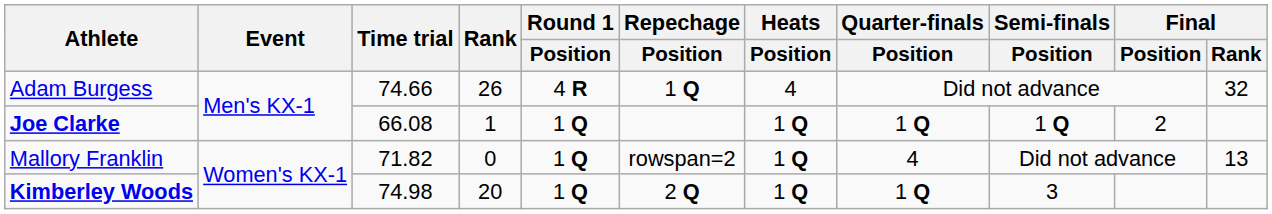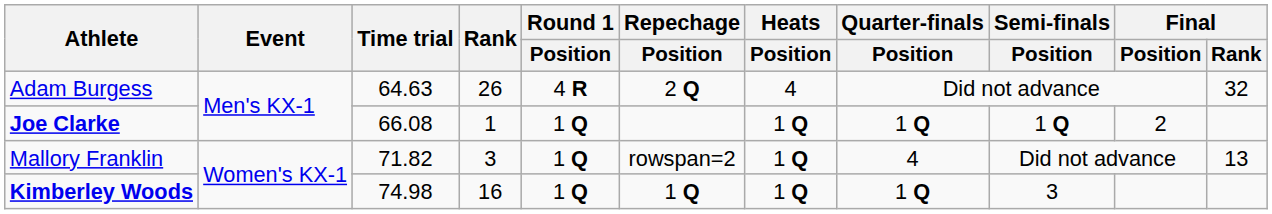(405, 89) 74.66 -> (405, 89) 64.63
(682, 89) 1 Q -> (682, 89) 2 Q
(490, 158) 0 -> (490, 158) 3
(490, 192) 20 -> (490, 192) 16
(682, 192) 2 Q -> (682, 192) 1 Q
